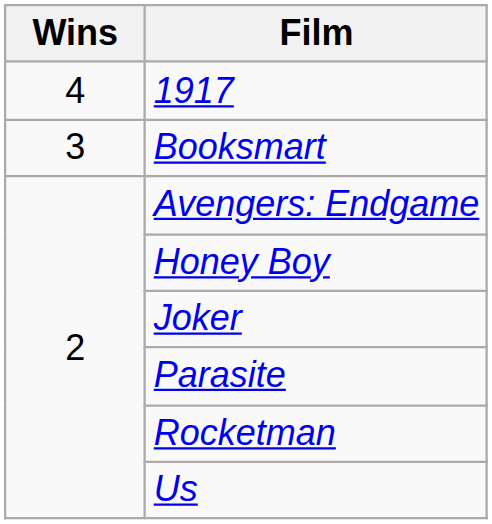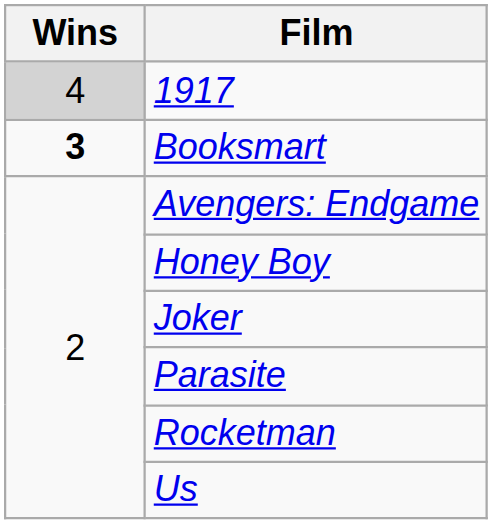(75, 90) no background -> (75, 90) lightgrey background
(75, 147) normal -> (75, 147) bold
